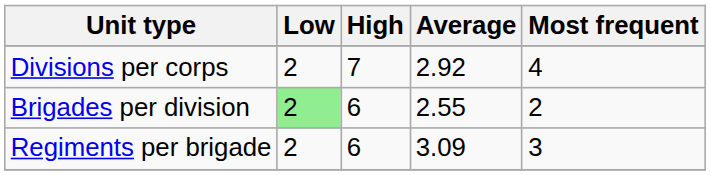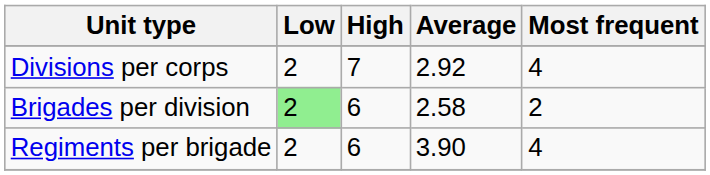(441, 107) 2.55 -> (441, 107) 2.58
(441, 148) 3.09 -> (441, 148) 3.90
(536, 148) 3 -> (536, 148) 4
